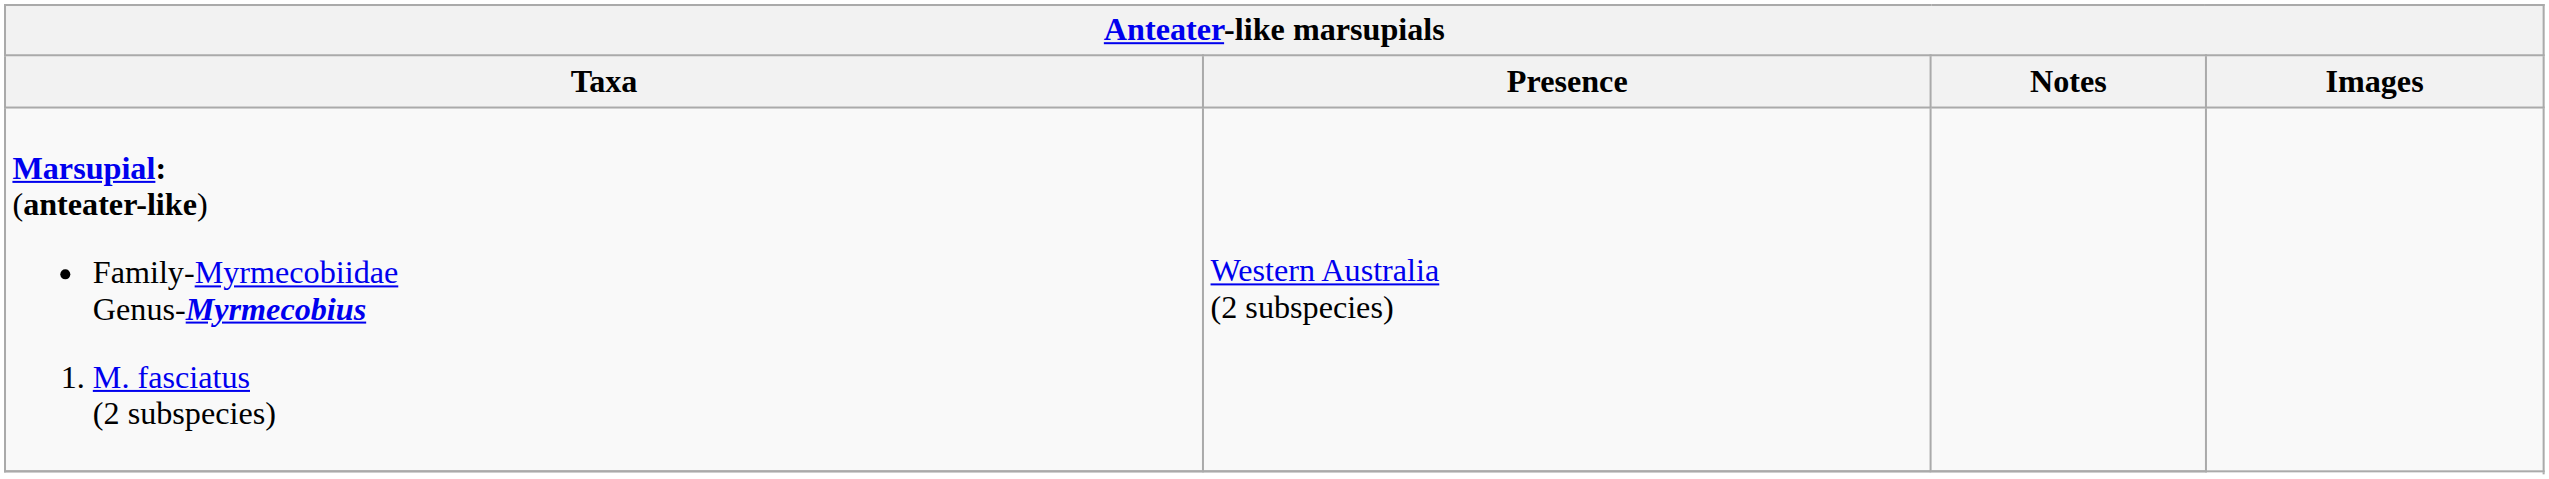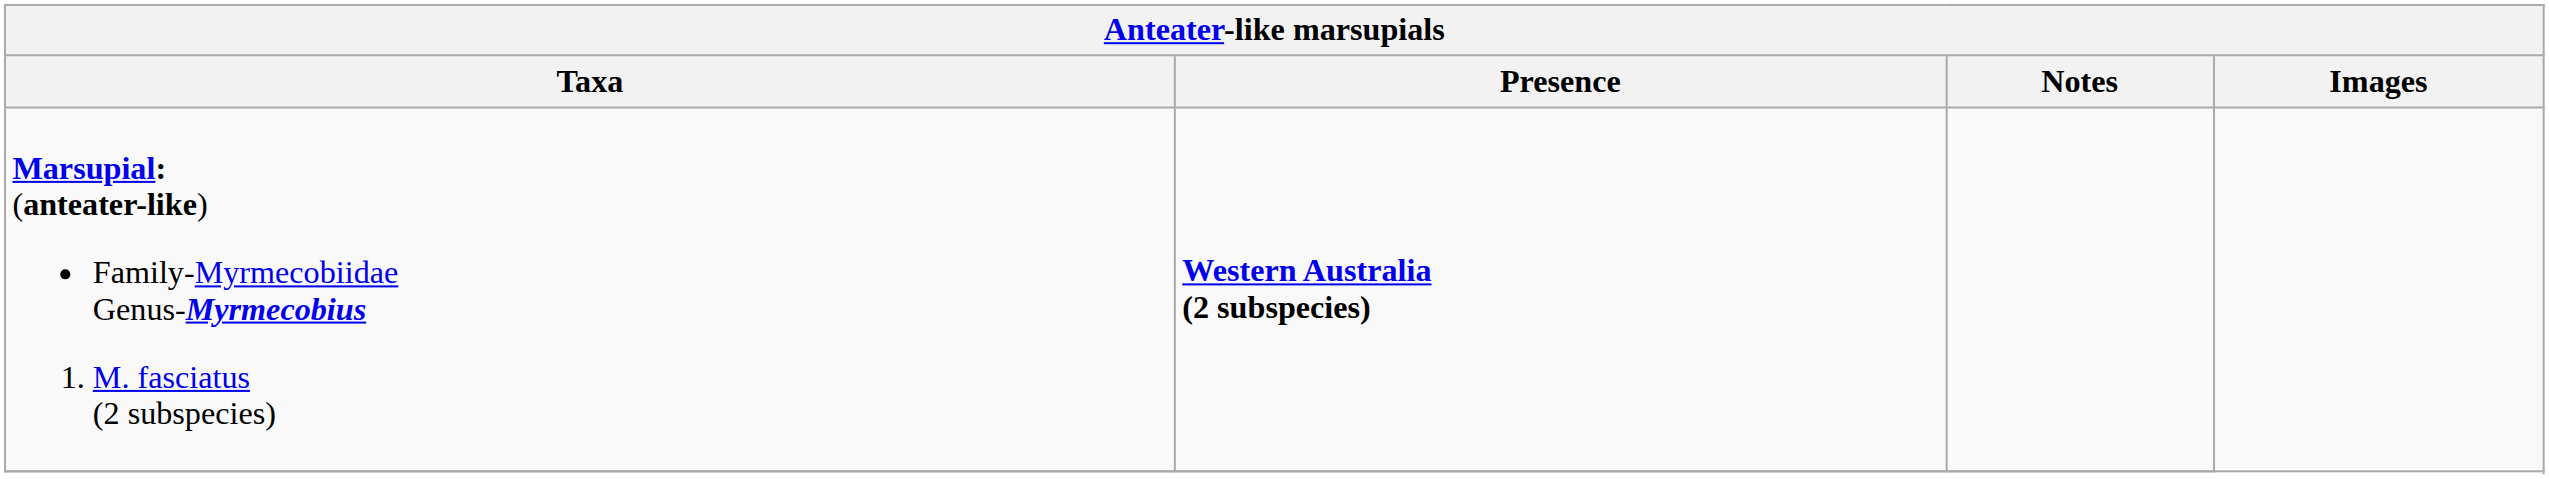(1325, 288) normal -> (1307, 288) bold
